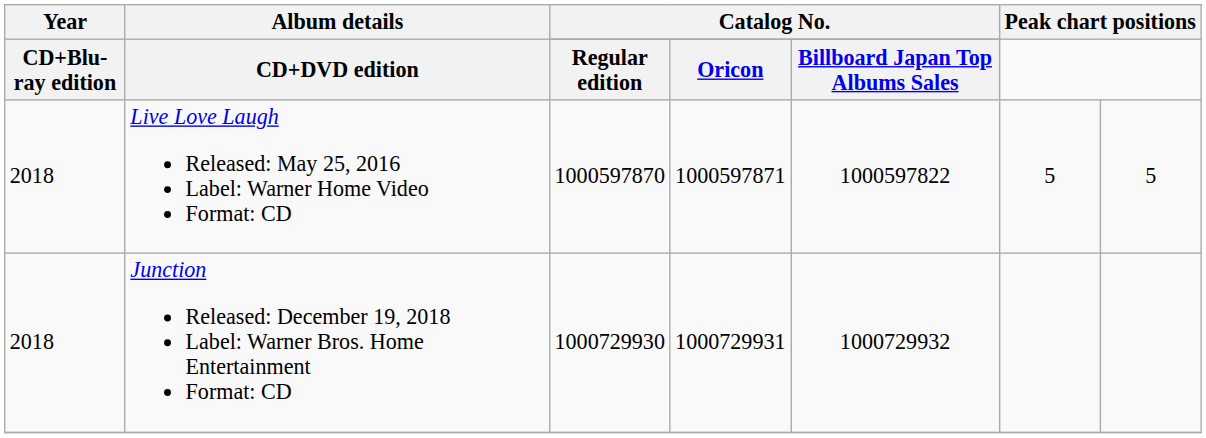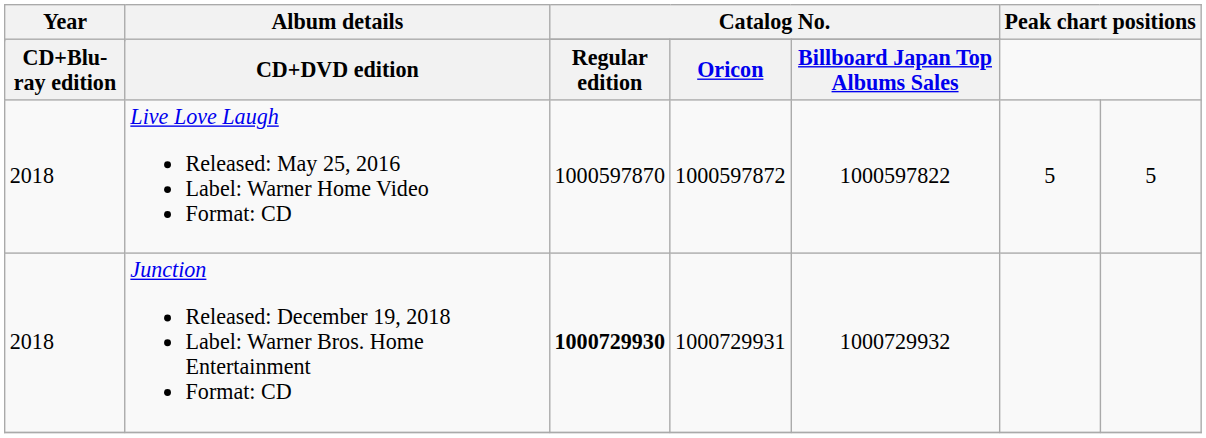(730, 176) 1000597871 -> (730, 176) 1000597872
(610, 342) normal -> (610, 342) bold
